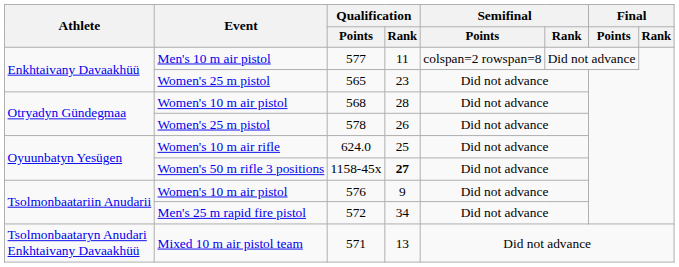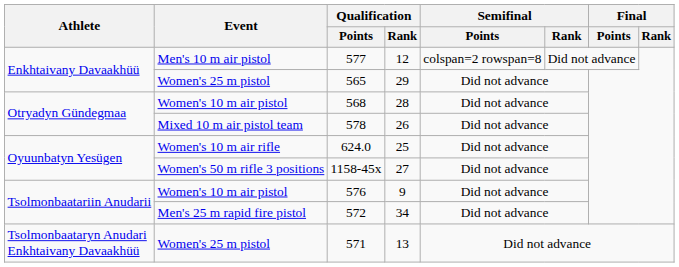(402, 58) 11 -> (402, 58) 12
(402, 81) 23 -> (402, 81) 29
(214, 125) Women's 25 m pistol -> (230, 125) Mixed 10 m air pistol team
(402, 169) bold -> (402, 169) normal
(230, 243) Mixed 10 m air pistol team -> (214, 243) Women's 25 m pistol
